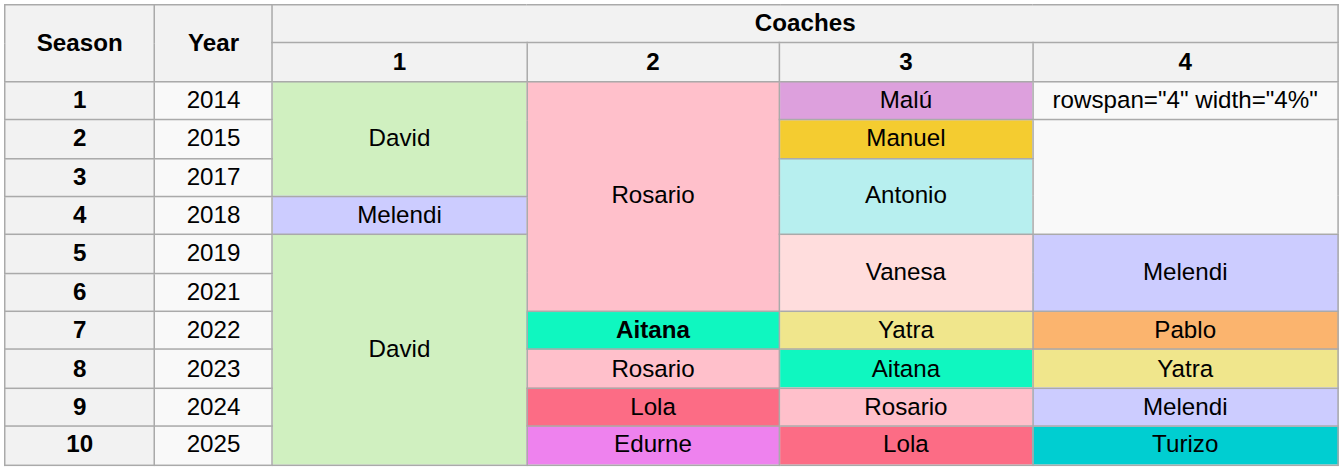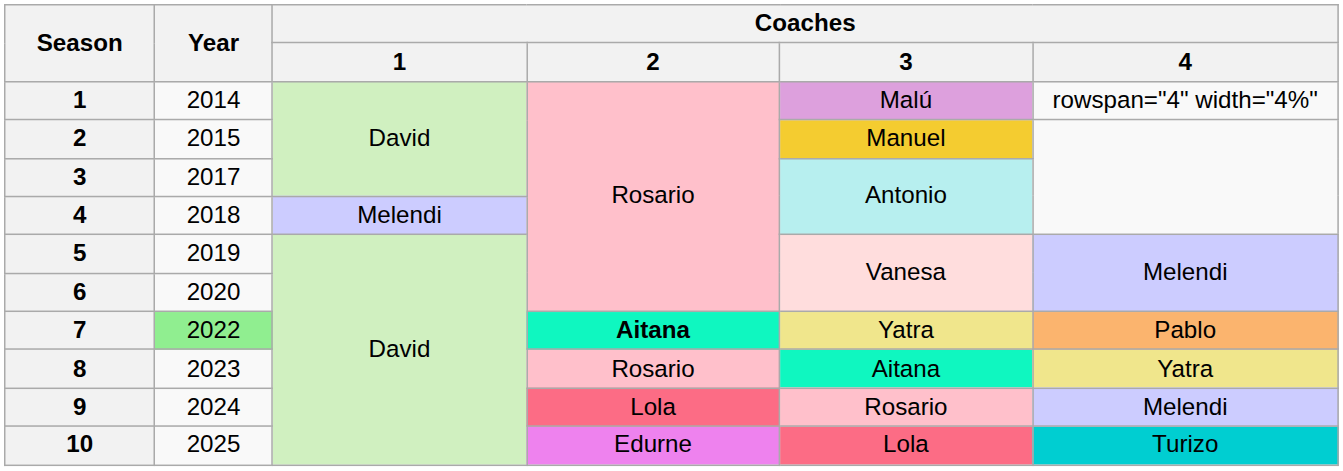(214, 291) 2021 -> (214, 291) 2020
(214, 330) no background -> (214, 330) lightgreen background
